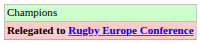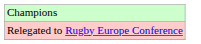(100, 30) bold -> (95, 30) normal
